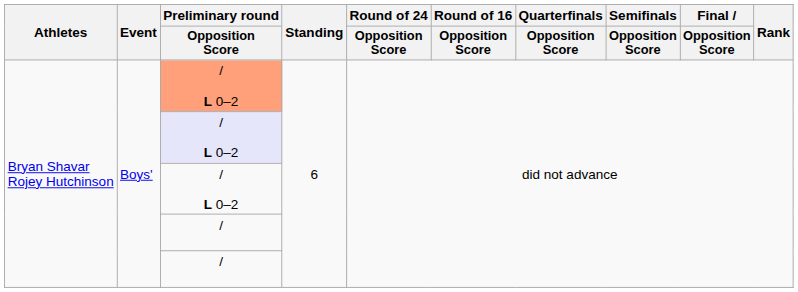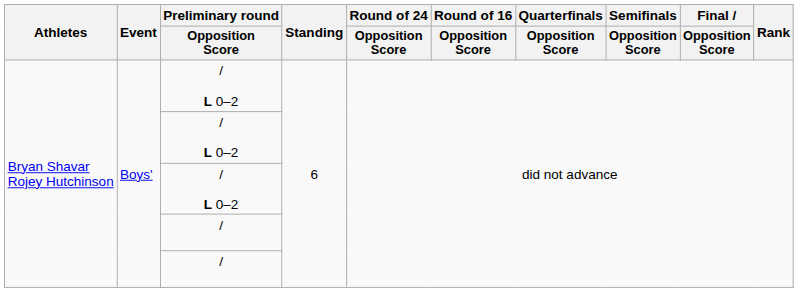(221, 86) lightsalmon background -> (221, 86) no background
(221, 138) lavender background -> (221, 138) no background
